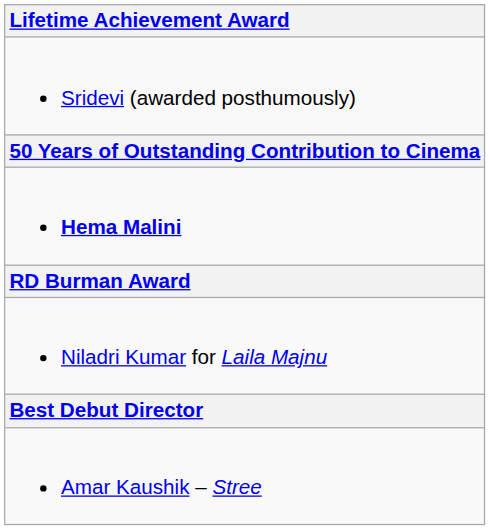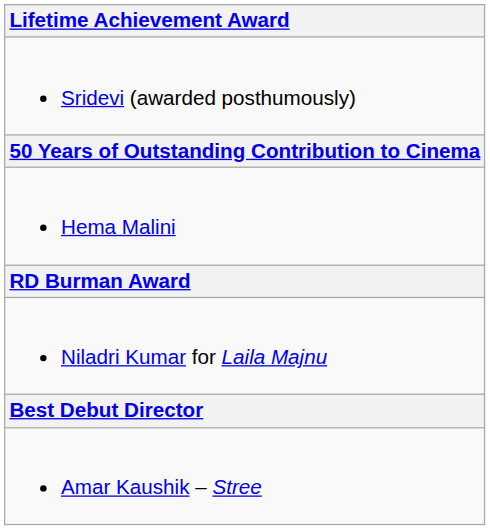(245, 228) bold -> (245, 228) normal
